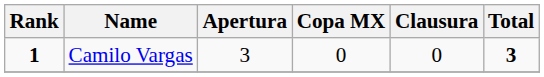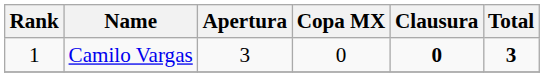(34, 54) bold -> (34, 54) normal
(437, 54) normal -> (437, 54) bold
